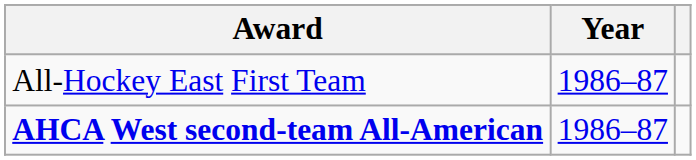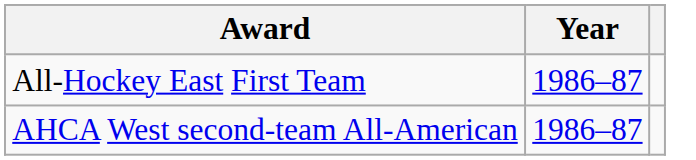(278, 129) bold -> (265, 129) normal
